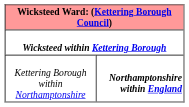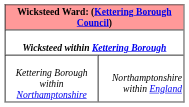(145, 84) bold -> (147, 84) normal
